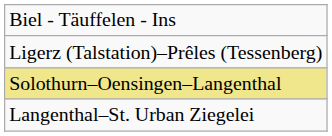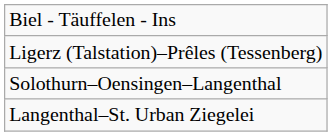(145, 83) khaki background -> (145, 83) no background
